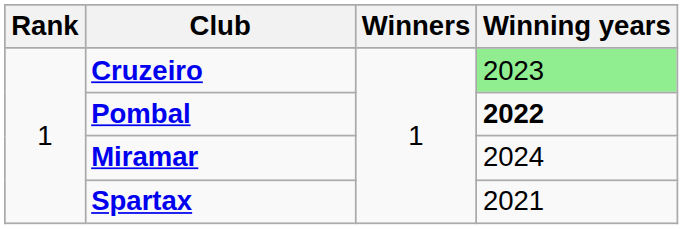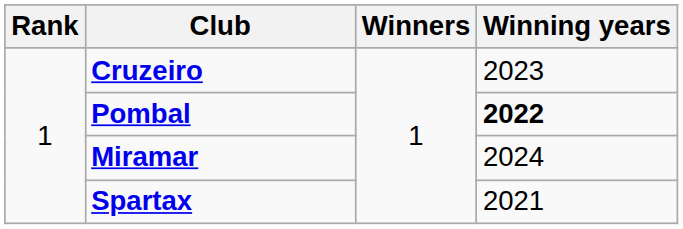(513, 69) lightgreen background -> (513, 69) no background
